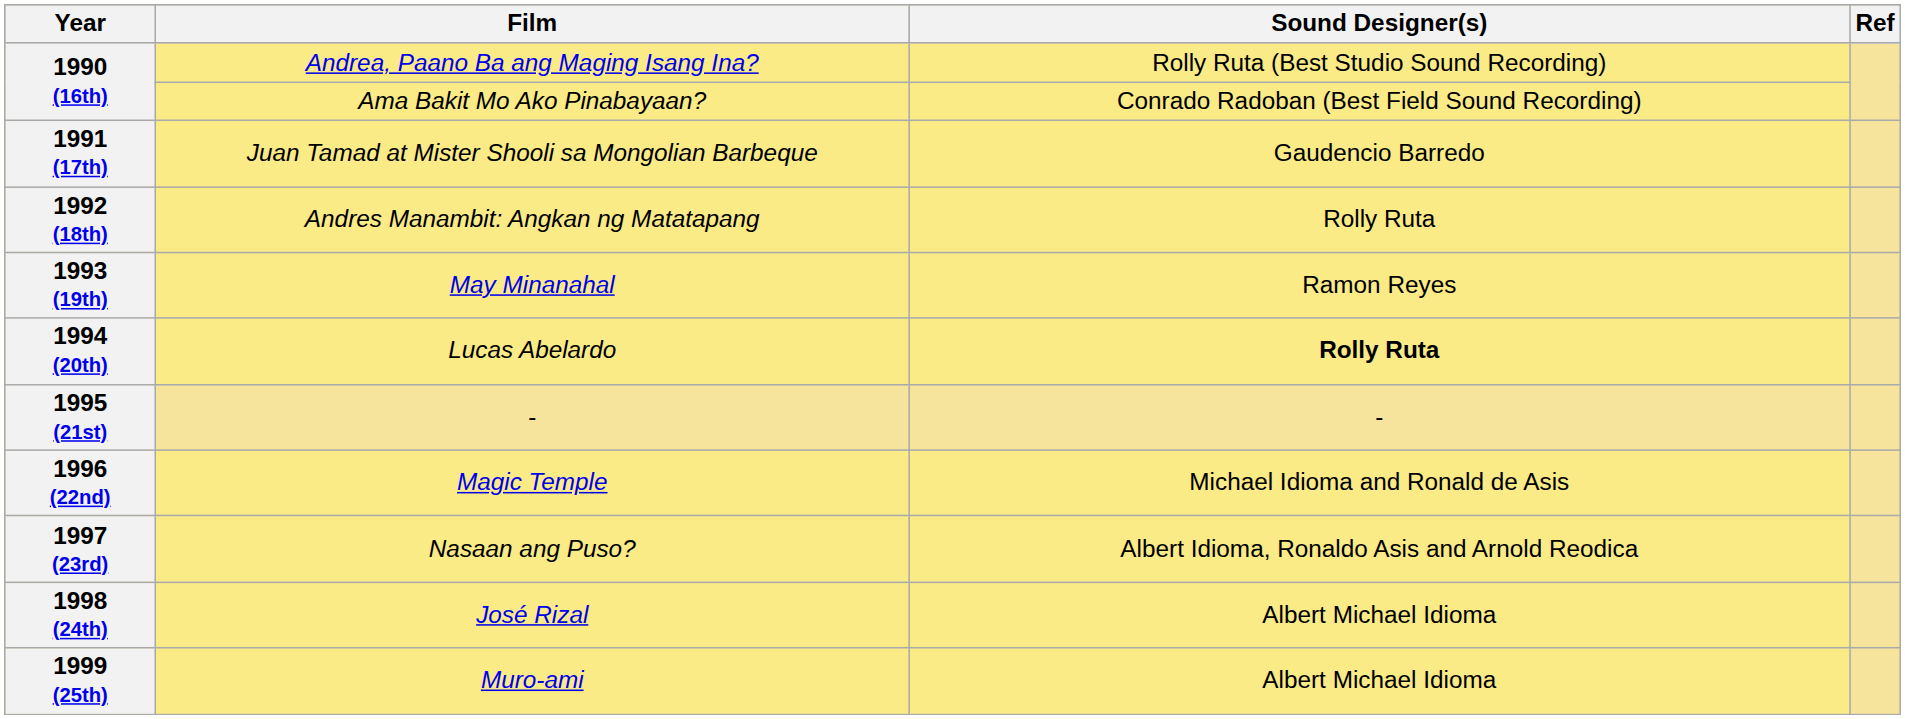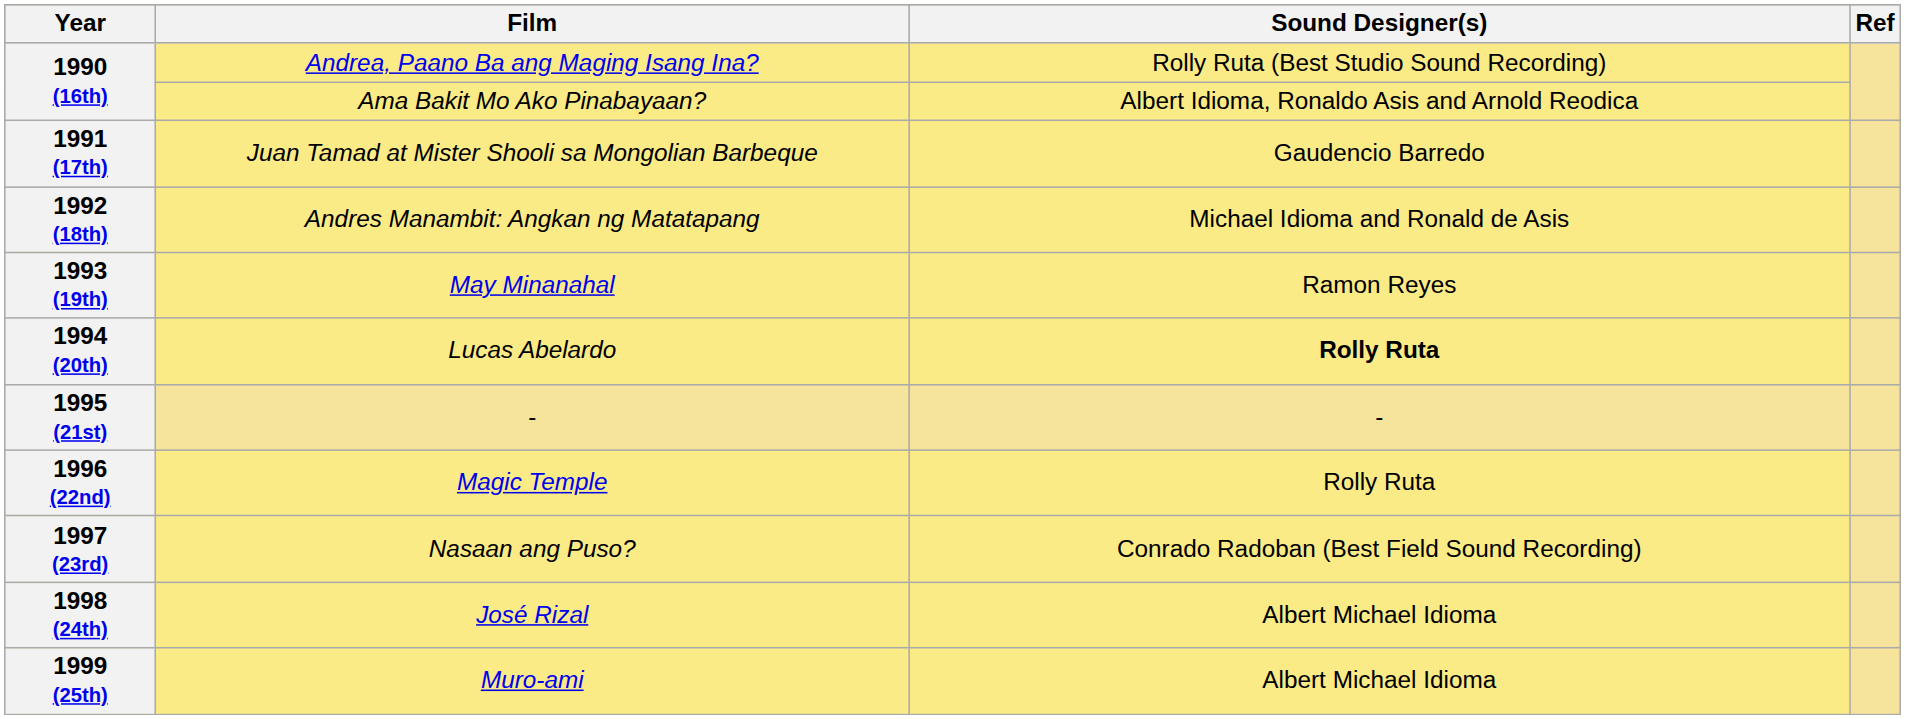(1379, 100) Conrado Radoban (Best Field Sound Recording) -> (1379, 100) Albert Idioma, Ronaldo Asis and Arnold Reodica
(1379, 219) Rolly Ruta -> (1379, 219) Michael Idioma and Ronald de Asis
(1379, 482) Michael Idioma and Ronald de Asis -> (1379, 482) Rolly Ruta
(1379, 548) Albert Idioma, Ronaldo Asis and Arnold Reodica -> (1379, 548) Conrado Radoban (Best Field Sound Recording)
